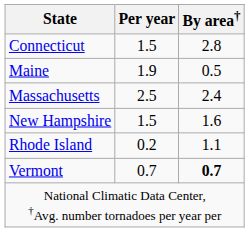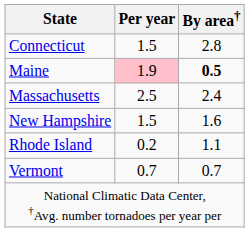(147, 70) no background -> (147, 70) pink background
(211, 70) normal -> (211, 70) bold
(211, 170) bold -> (211, 170) normal
